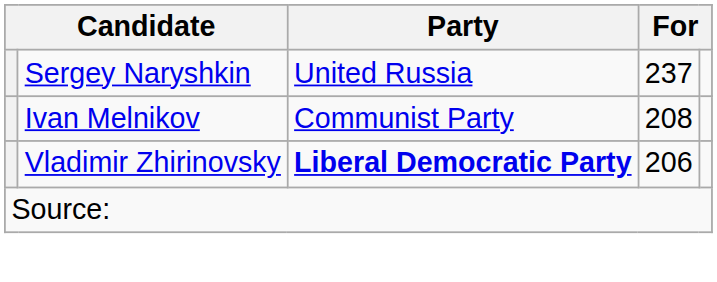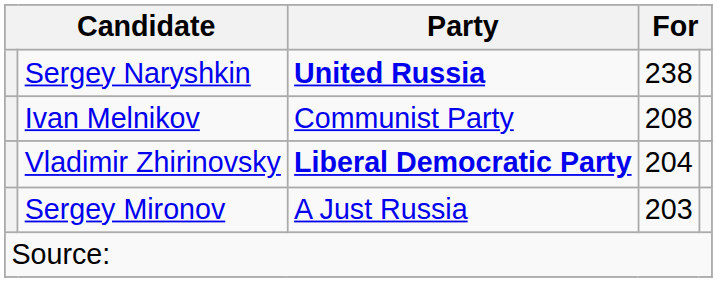(383, 72) normal -> (390, 72) bold
(669, 72) 237 -> (669, 72) 238
(669, 163) 206 -> (669, 163) 204
+ row: (125, 208)
